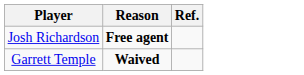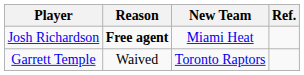+ column: (220, 15)
(137, 59) bold -> (137, 59) normal
